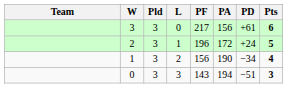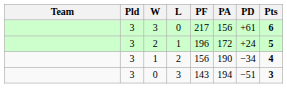columns swapped: (155, 12) <-> (132, 12)
